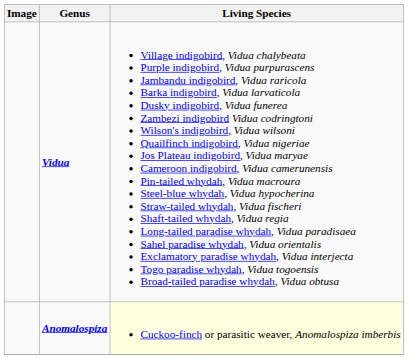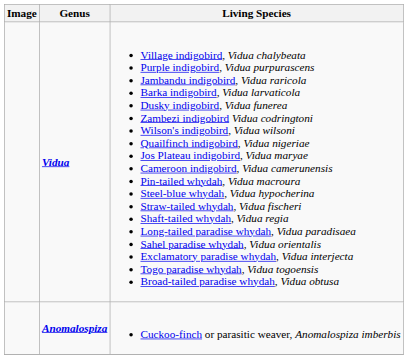(257, 334) lightyellow background -> (257, 334) no background
